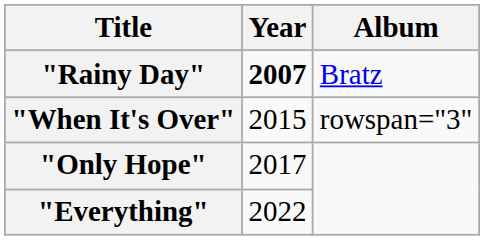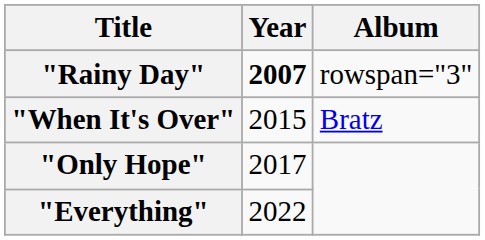(351, 73) Bratz -> (396, 73) rowspan="3"
(396, 119) rowspan="3" -> (351, 119) Bratz
